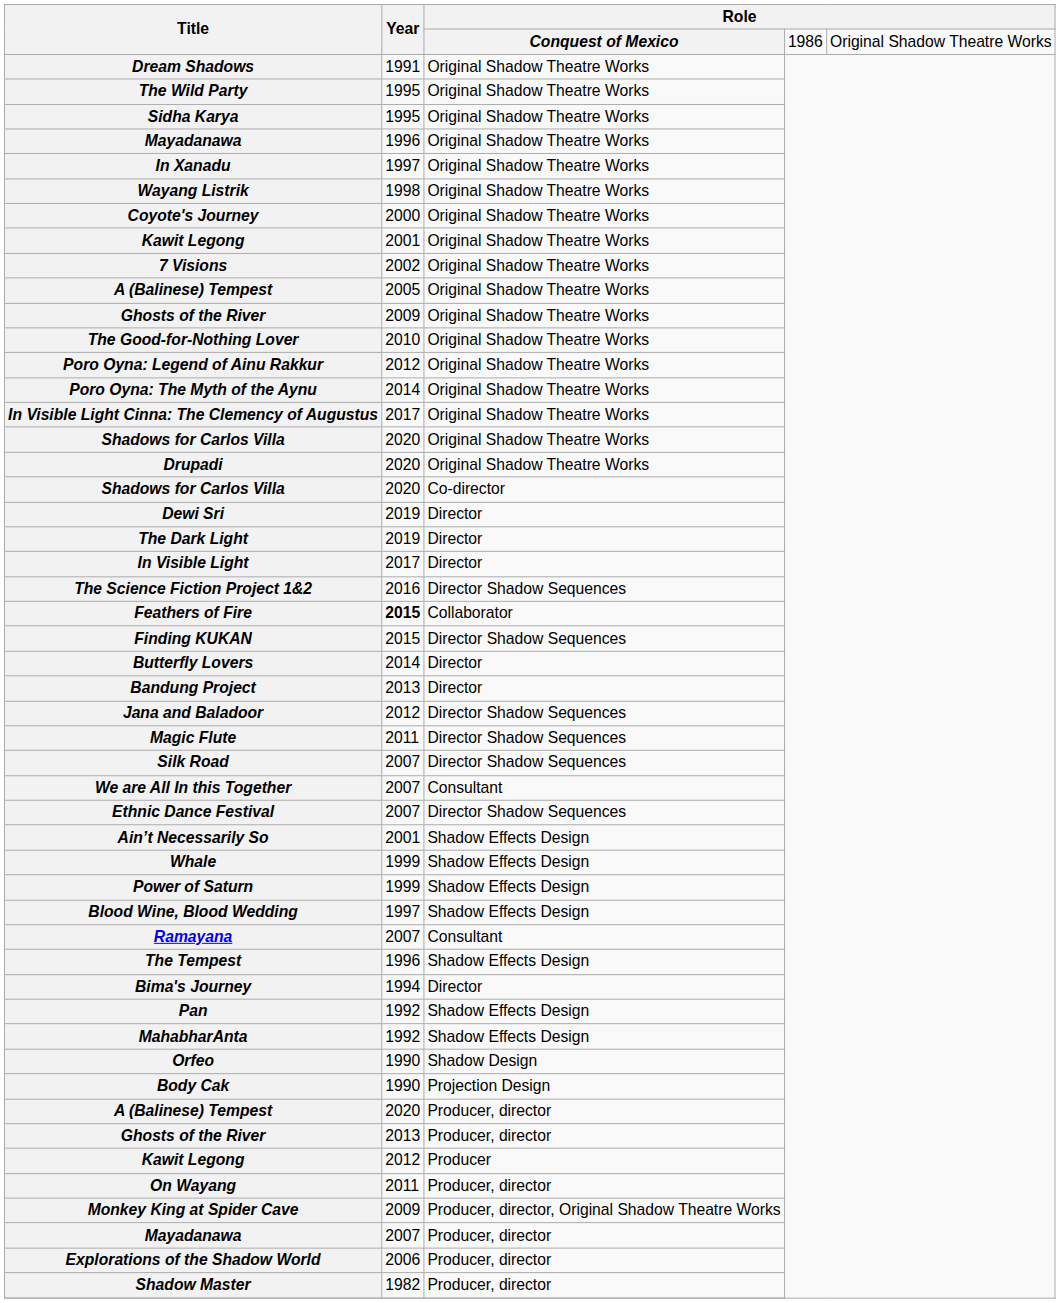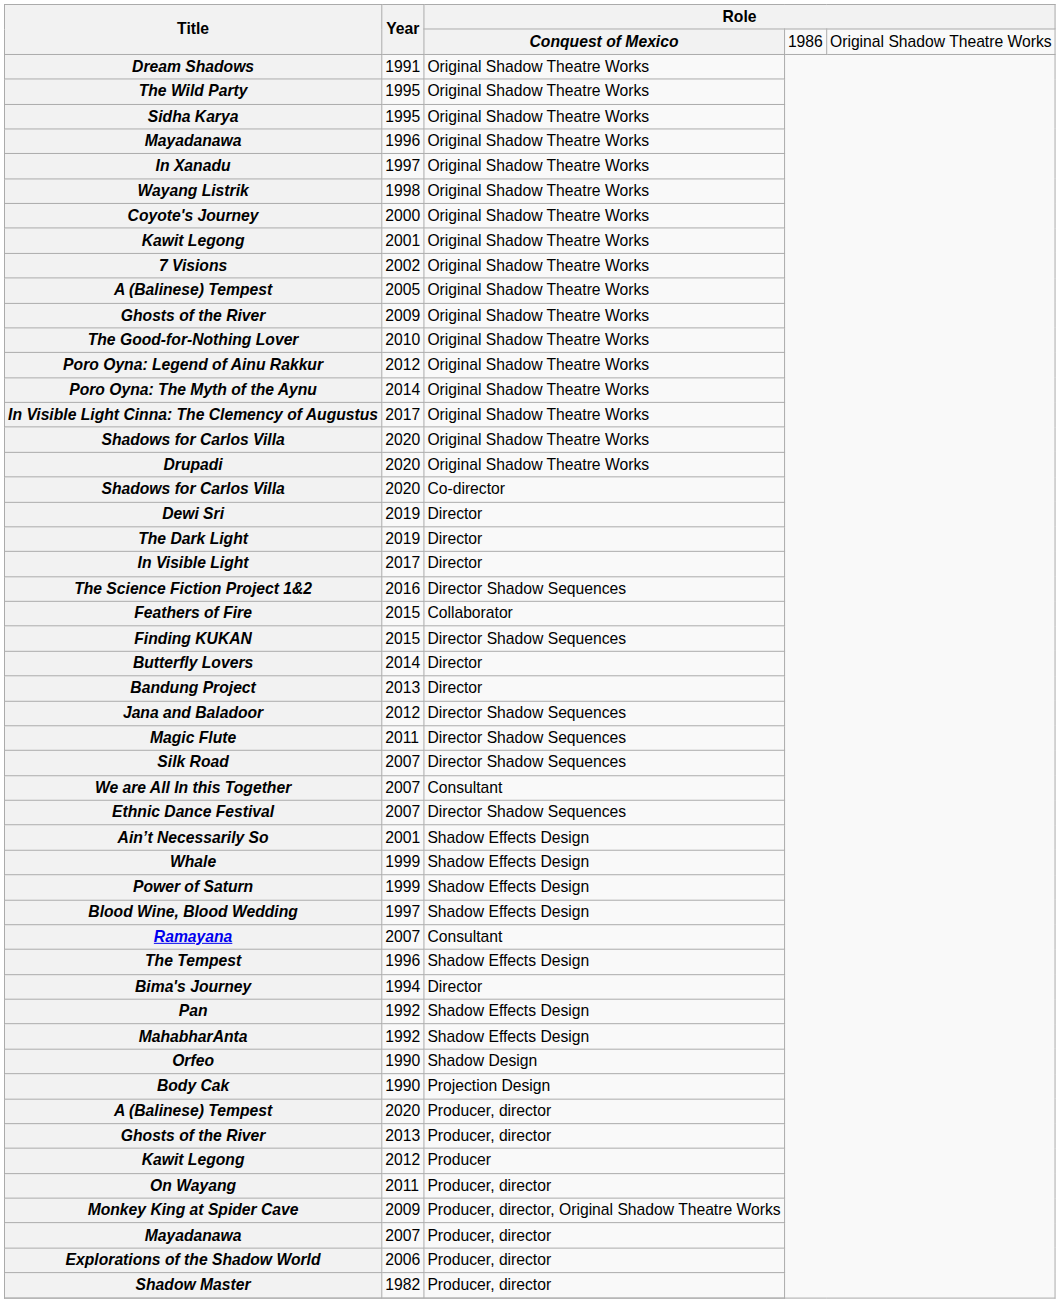(403, 613) bold -> (403, 613) normal
